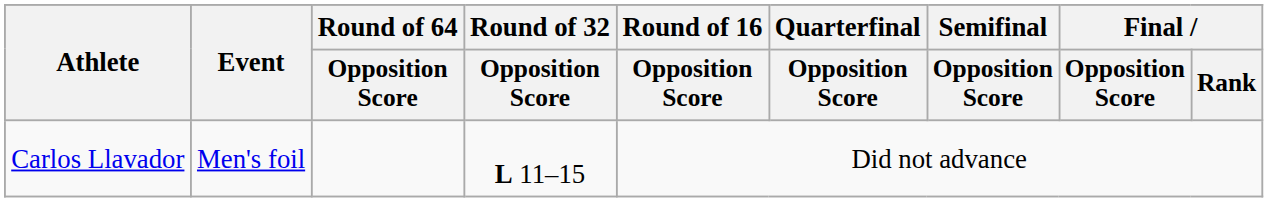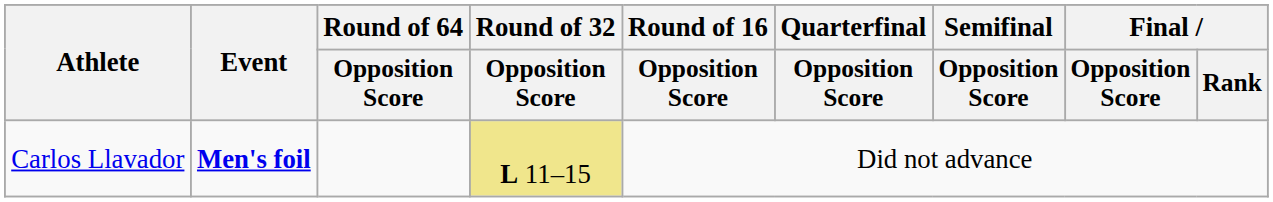(251, 158) normal -> (254, 158) bold
(540, 174) no background -> (546, 174) khaki background
